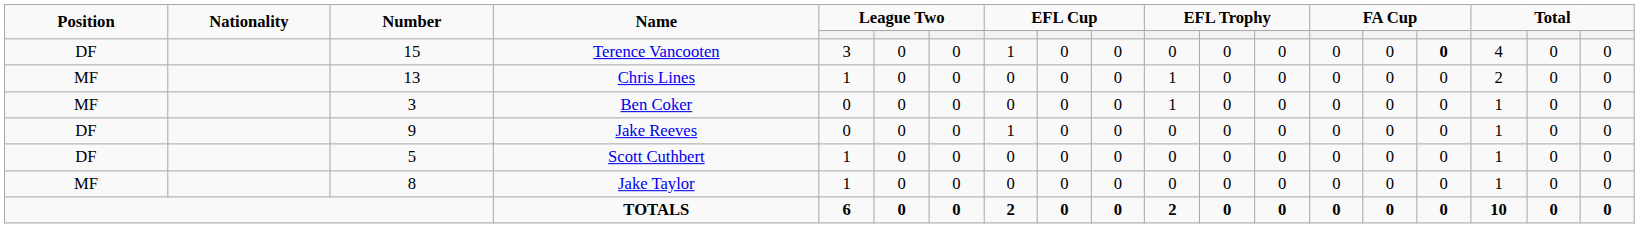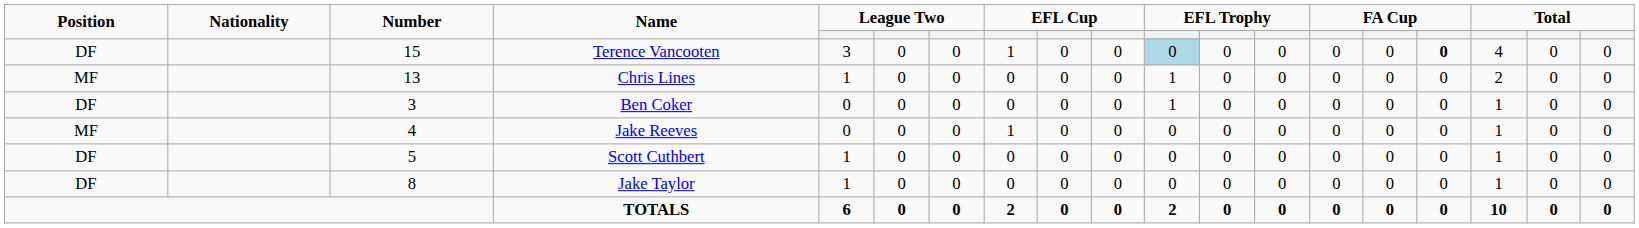(1172, 51) no background -> (1172, 51) lightblue background
(86, 104) MF -> (86, 104) DF
(86, 130) DF -> (86, 130) MF
(412, 130) 9 -> (412, 130) 4
(86, 183) MF -> (86, 183) DF
